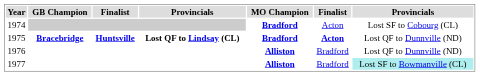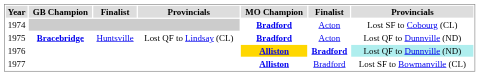(115, 37) bold -> (115, 37) normal
(192, 37) bold -> (189, 37) normal
(333, 37) bold -> (329, 37) normal
(280, 51) no background -> (274, 51) gold background
(333, 51) normal -> (329, 51) bold
(413, 51) no background -> (412, 51) paleturquoise background
(413, 64) paleturquoise background -> (412, 64) no background
